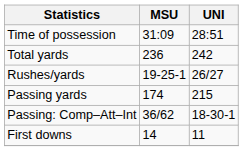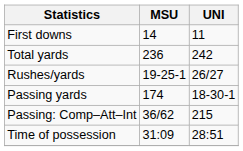rows swapped: (40, 135) <-> (62, 35)
(202, 95) 215 -> (214, 95) 18-30-1
(214, 115) 18-30-1 -> (202, 115) 215
